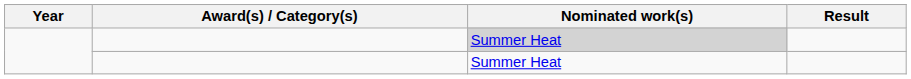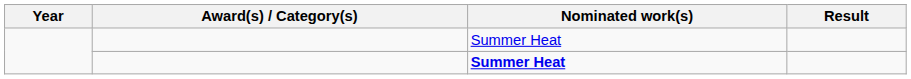(516, 40) lightgrey background -> (516, 40) no background
(516, 63) normal -> (518, 63) bold
